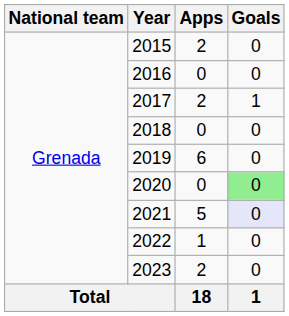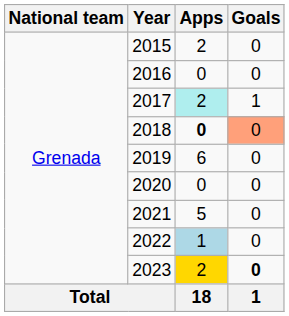(201, 102) no background -> (201, 102) paleturquoise background
(201, 130) normal -> (201, 130) bold
(256, 130) no background -> (256, 130) lightsalmon background
(256, 185) lightgreen background -> (256, 185) no background
(256, 213) lavender background -> (256, 213) no background
(201, 241) no background -> (201, 241) lightblue background
(201, 269) no background -> (201, 269) gold background
(256, 269) normal -> (256, 269) bold
